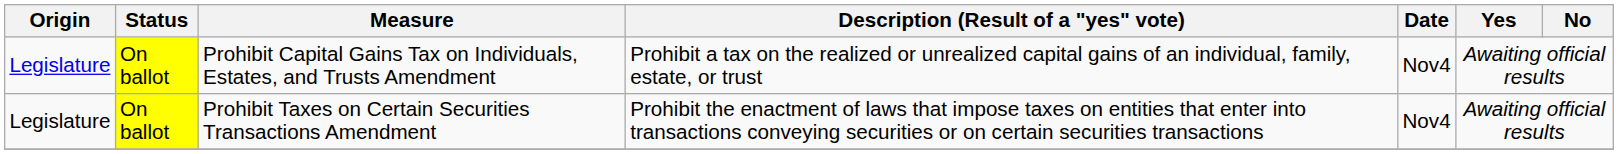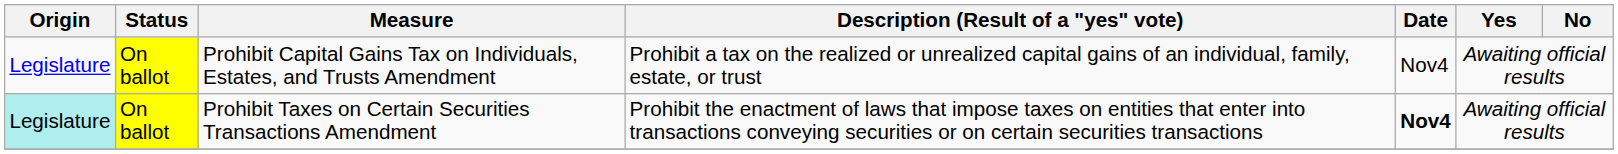(60, 121) no background -> (60, 121) paleturquoise background
(1427, 121) normal -> (1426, 121) bold
